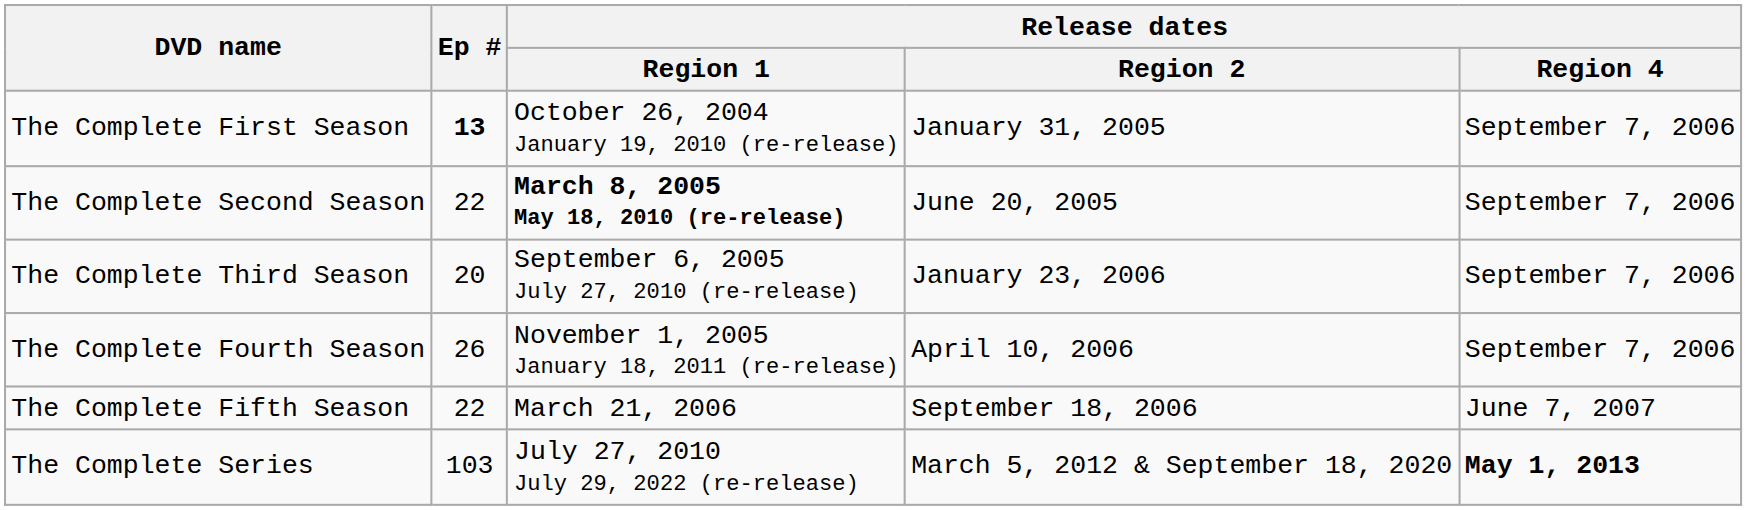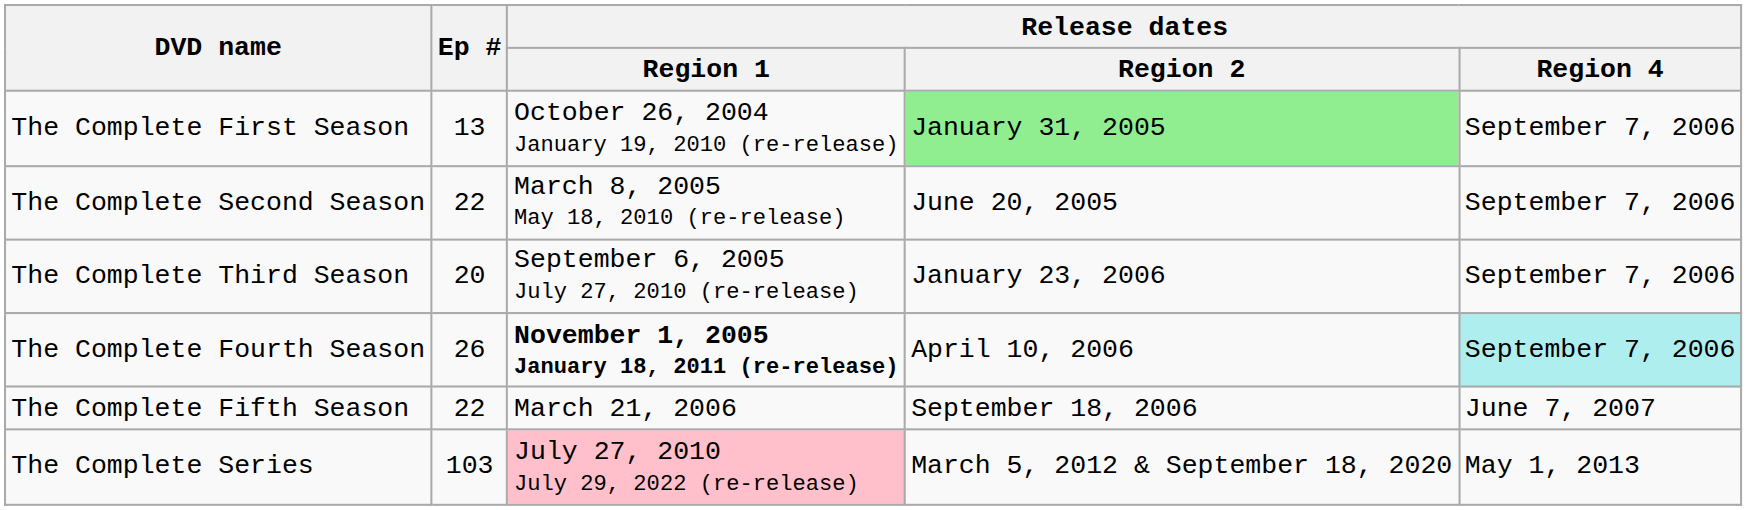(470, 128) bold -> (470, 128) normal
(1038, 128) no background -> (1038, 128) lightgreen background
(680, 202) bold -> (680, 201) normal
(706, 349) normal -> (706, 350) bold
(1600, 350) no background -> (1600, 350) paleturquoise background
(686, 466) no background -> (686, 466) pink background
(1552, 467) bold -> (1552, 467) normal
